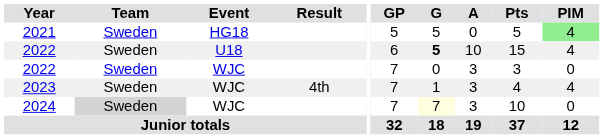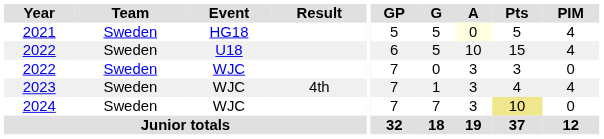(473, 31) no background -> (473, 31) lightyellow background
(571, 31) lightgreen background -> (571, 31) no background
(436, 50) bold -> (436, 50) normal
(130, 106) lightgrey background -> (130, 106) no background
(436, 106) lightyellow background -> (436, 106) no background
(517, 106) no background -> (517, 106) khaki background
